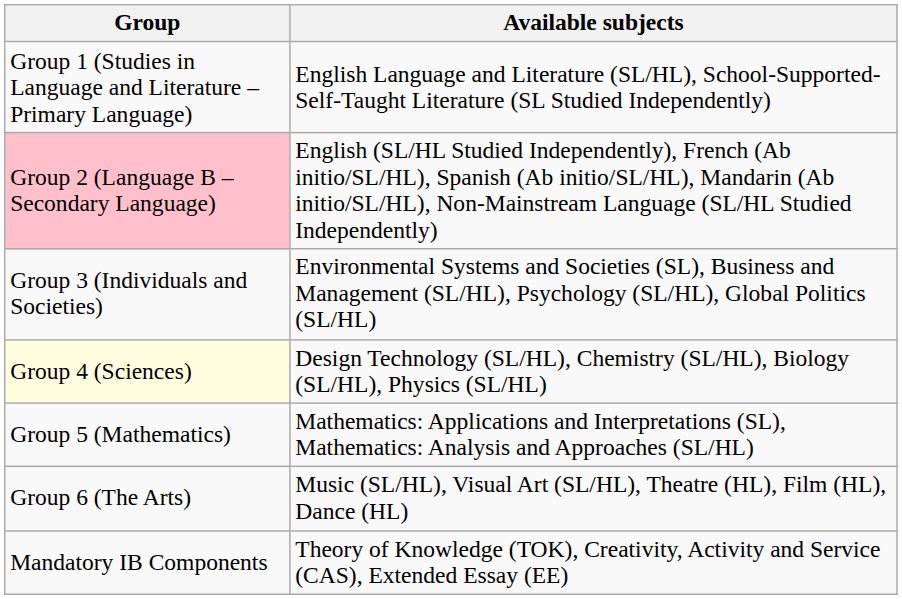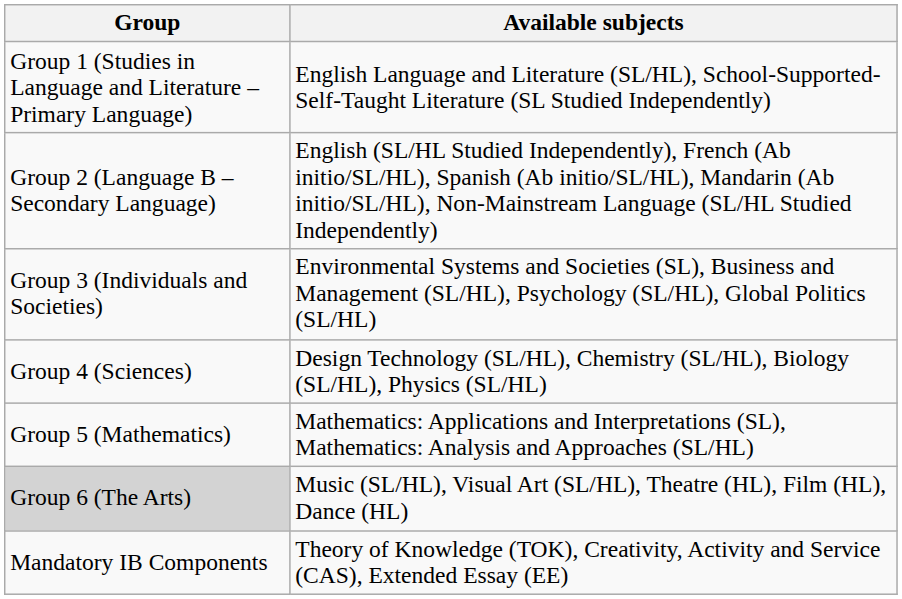(122, 190) pink background -> (122, 190) no background
(101, 370) lightyellow background -> (101, 370) no background
(101, 498) no background -> (101, 498) lightgrey background
